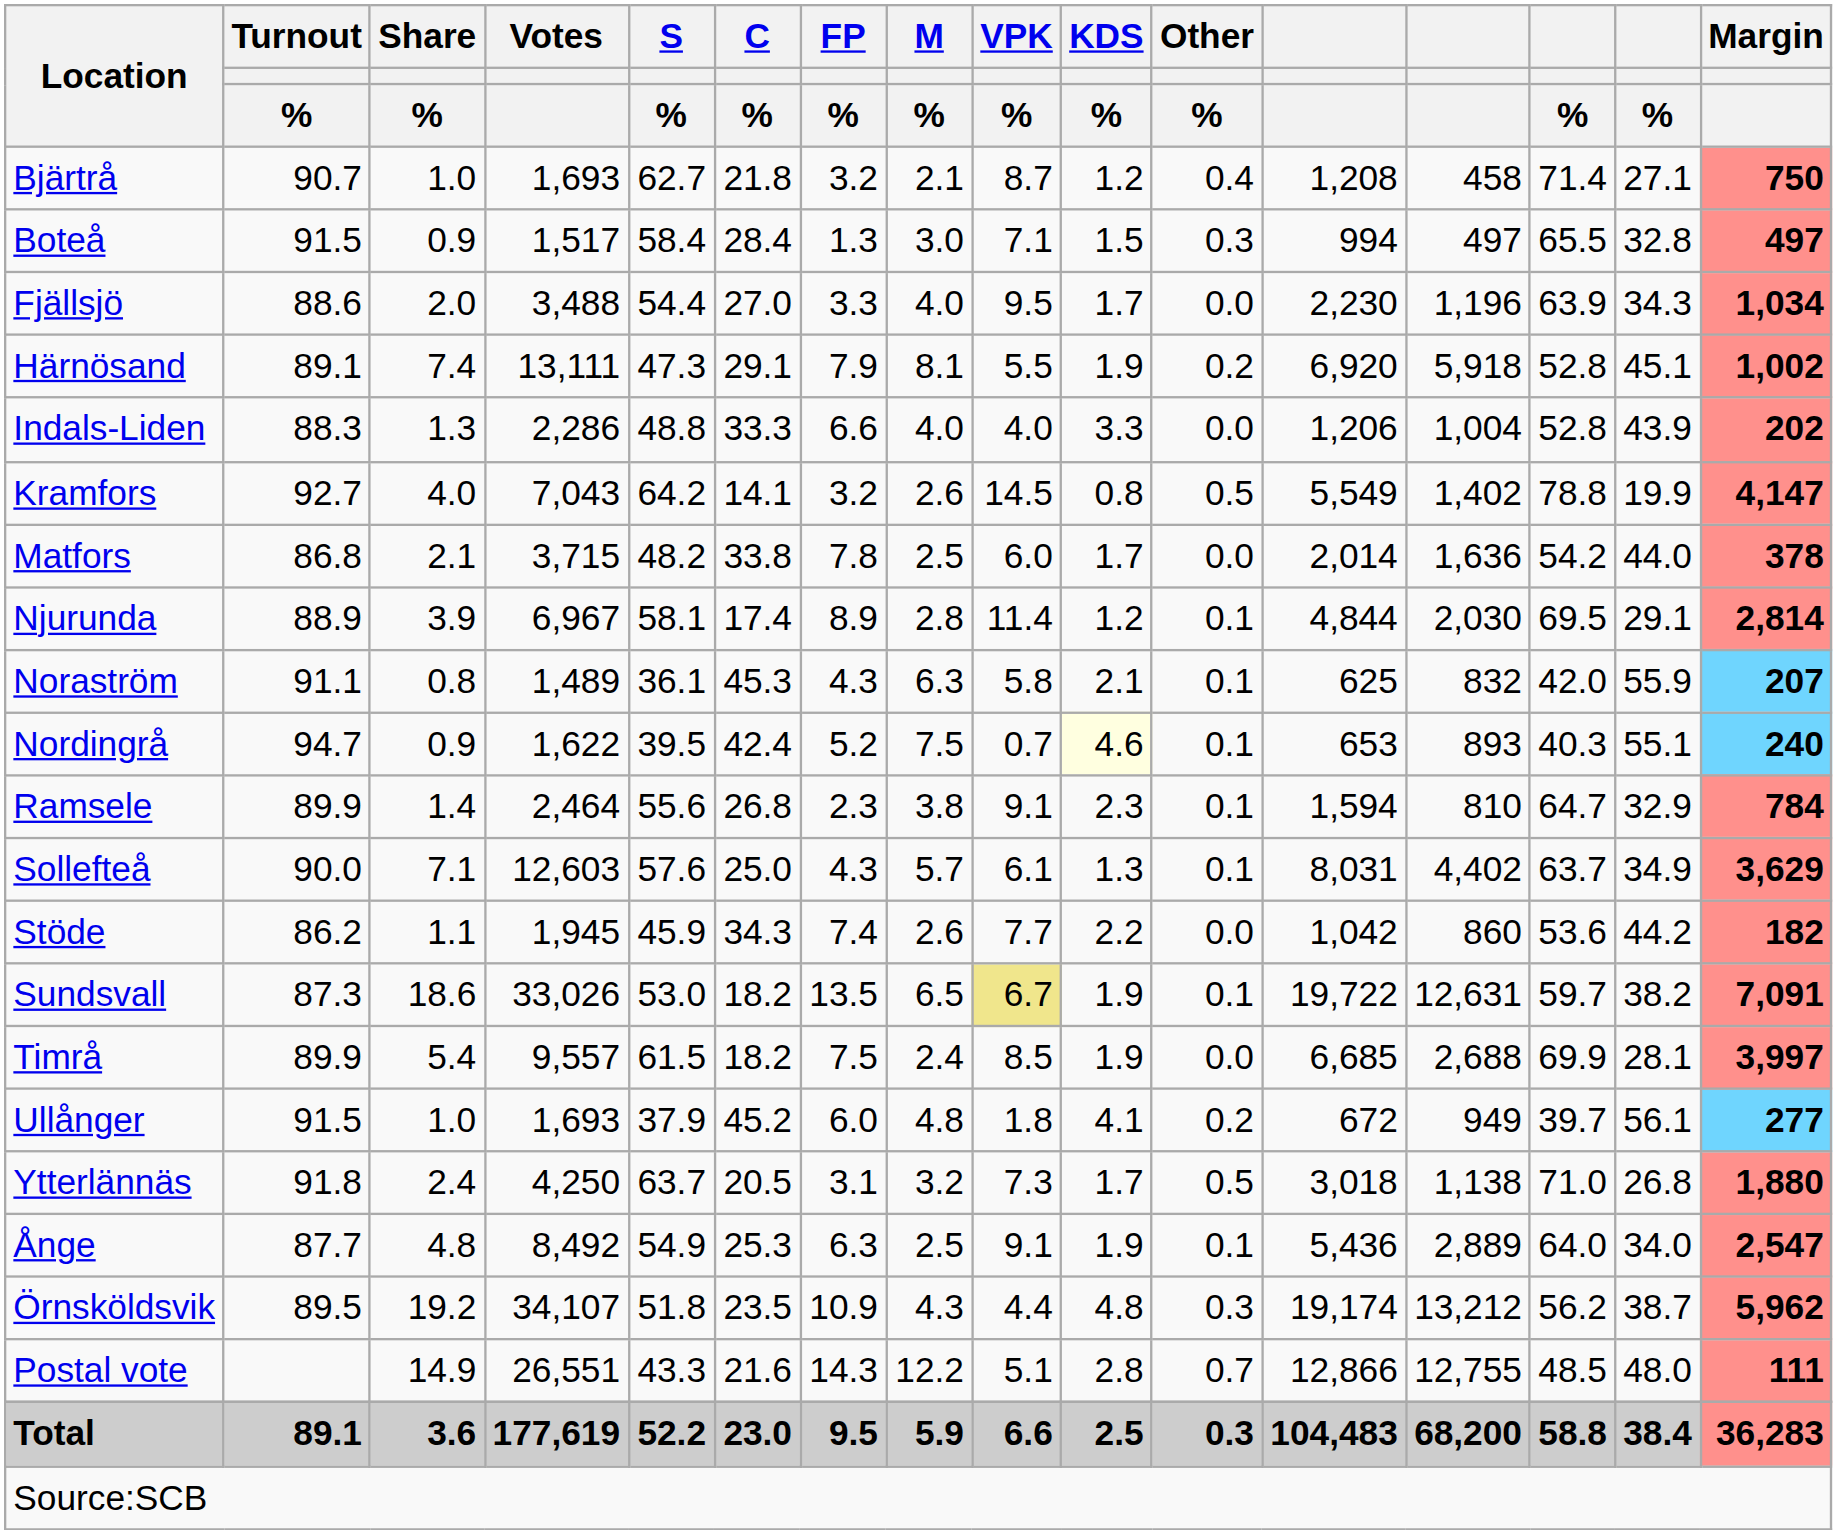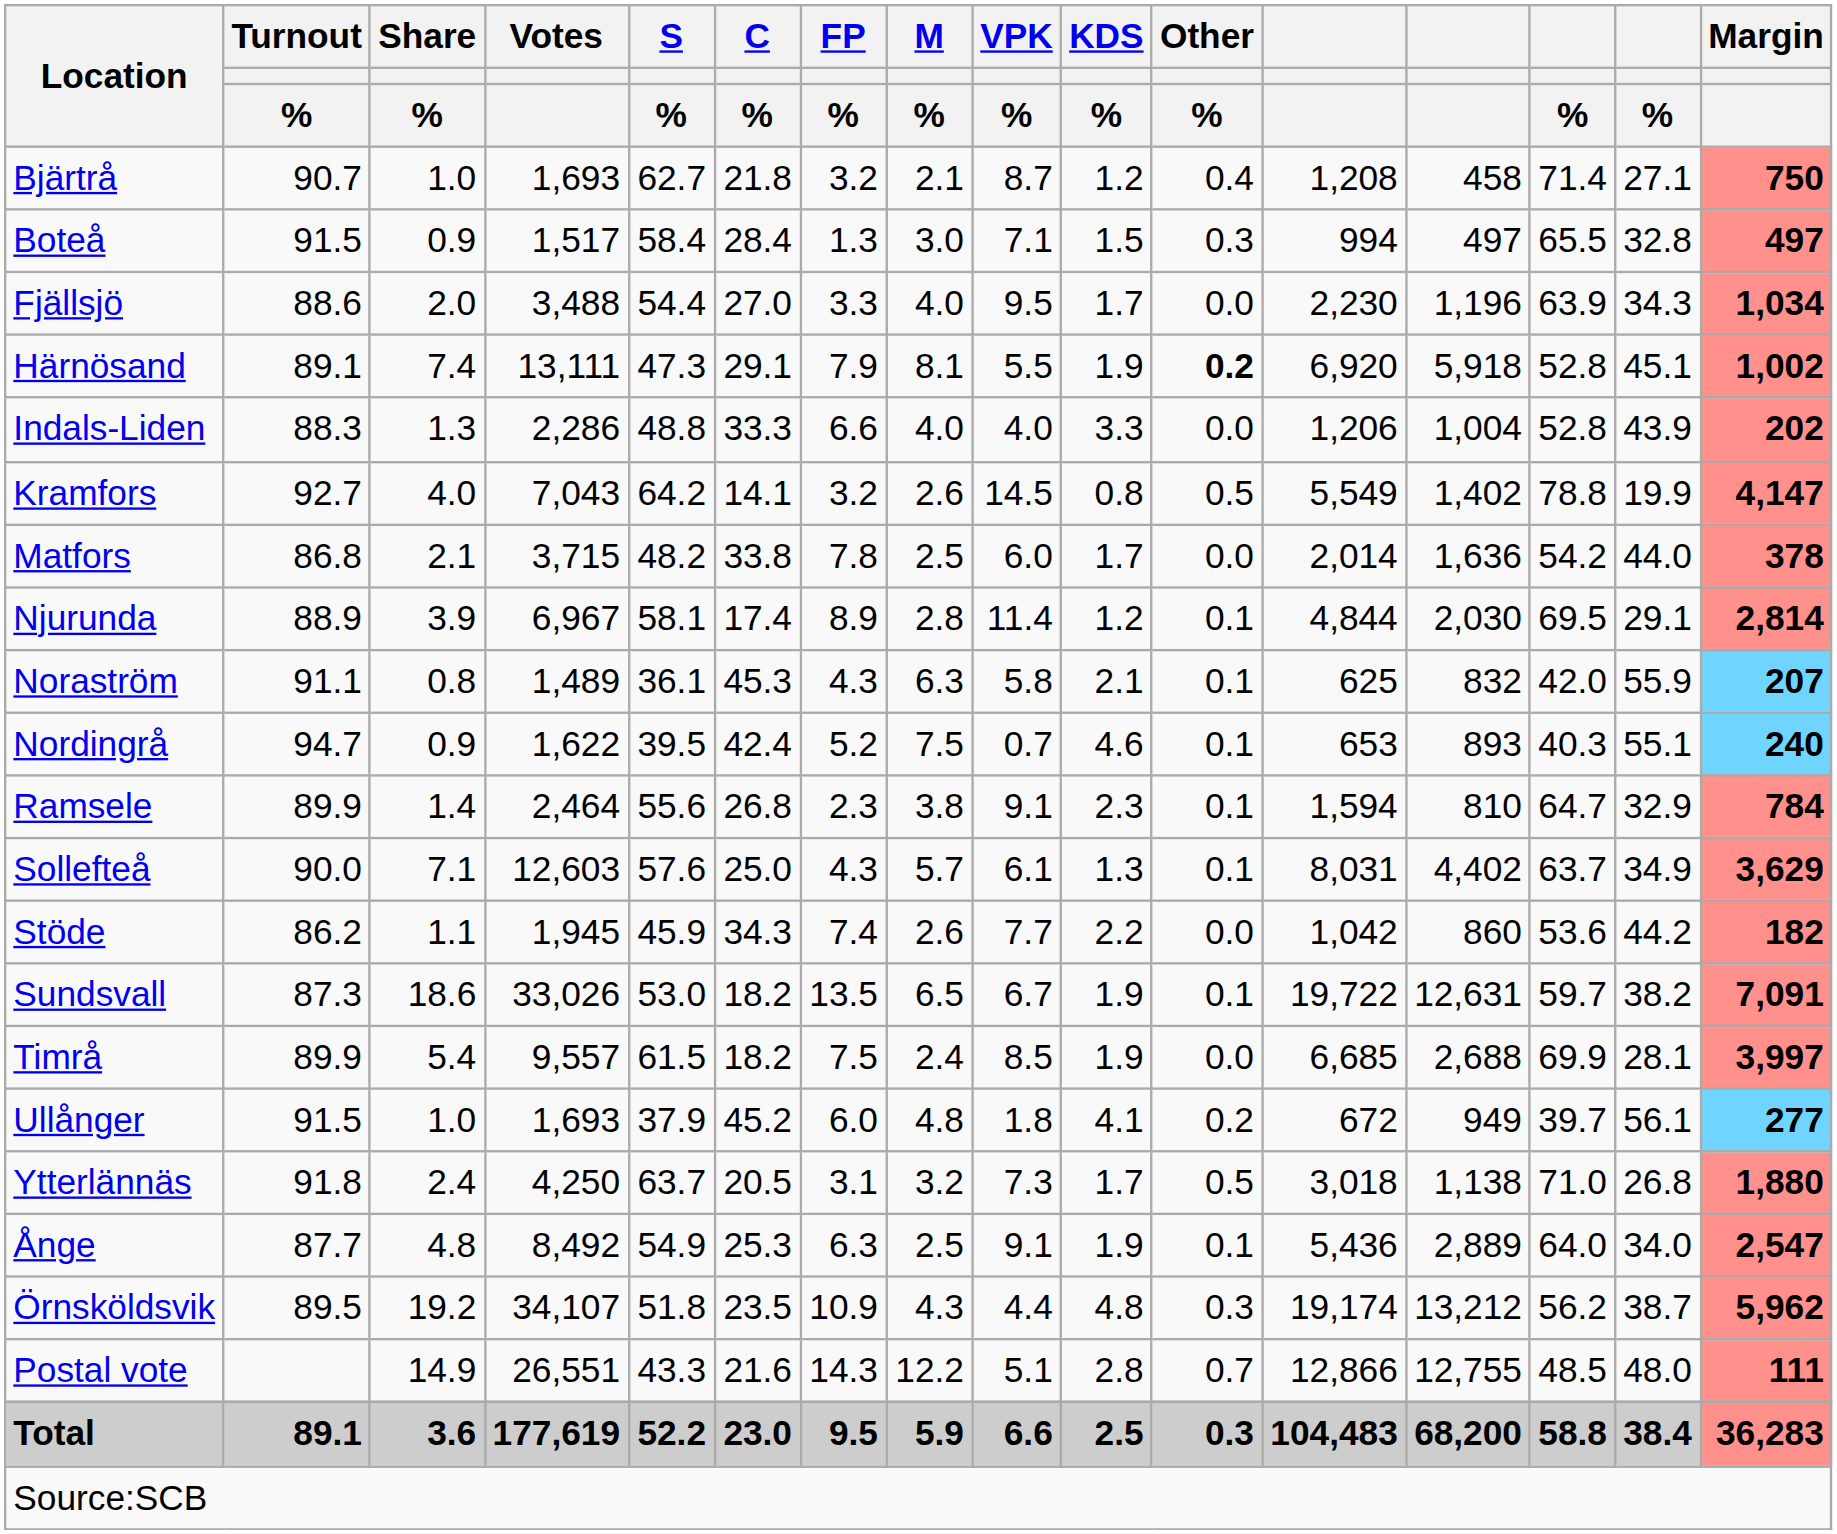(1229, 366) normal -> (1229, 366) bold
(1119, 743) lightyellow background -> (1119, 743) no background
(1028, 994) khaki background -> (1028, 994) no background
